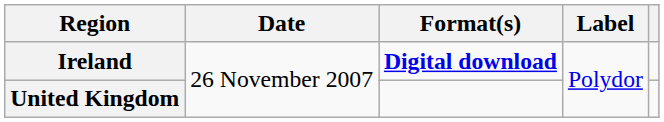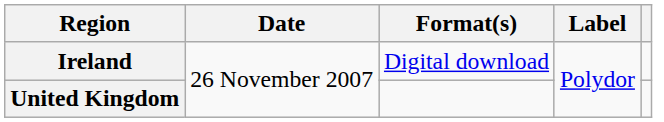(470, 60) bold -> (466, 60) normal
